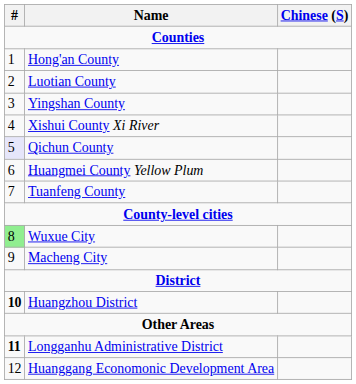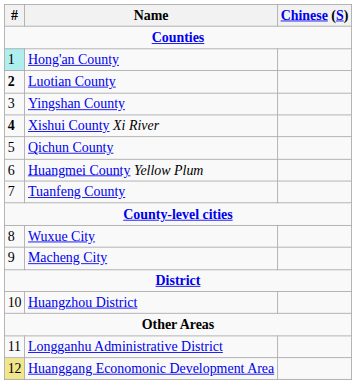(11, 59) no background -> (11, 59) paleturquoise background
(11, 81) normal -> (11, 81) bold
(11, 125) normal -> (11, 125) bold
(11, 147) lavender background -> (11, 147) no background
(11, 236) lightgreen background -> (11, 236) no background
(15, 302) bold -> (15, 302) normal
(14, 346) bold -> (14, 346) normal
(15, 368) no background -> (15, 368) khaki background
